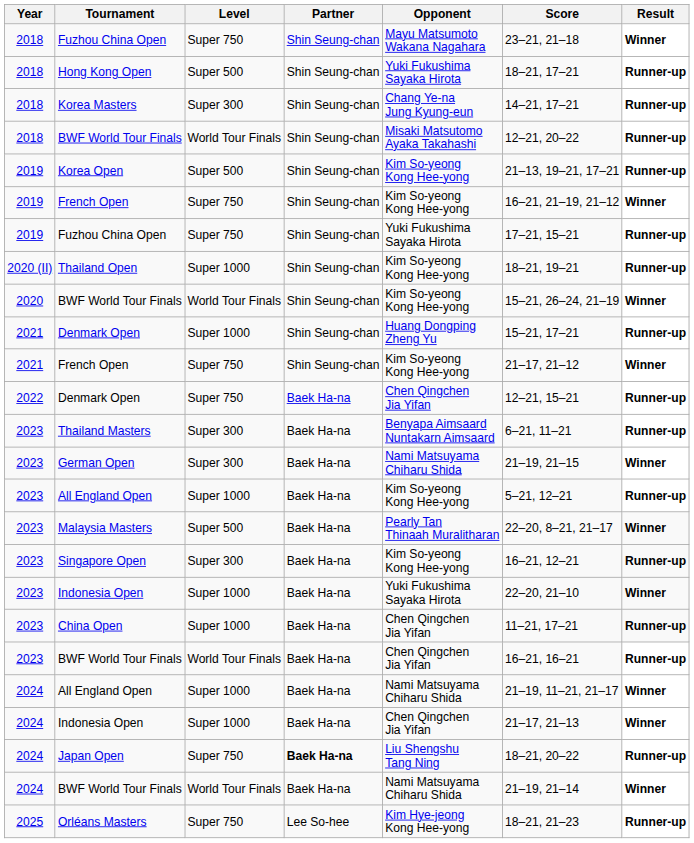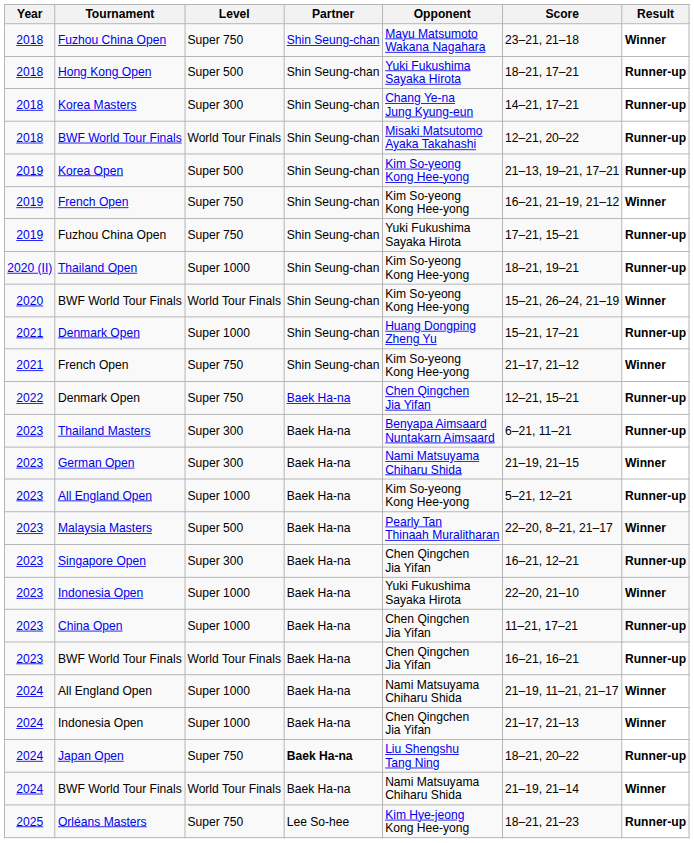(427, 561) Kim So-yeong Kong Hee-yong -> (427, 561) Chen Qingchen Jia Yifan
